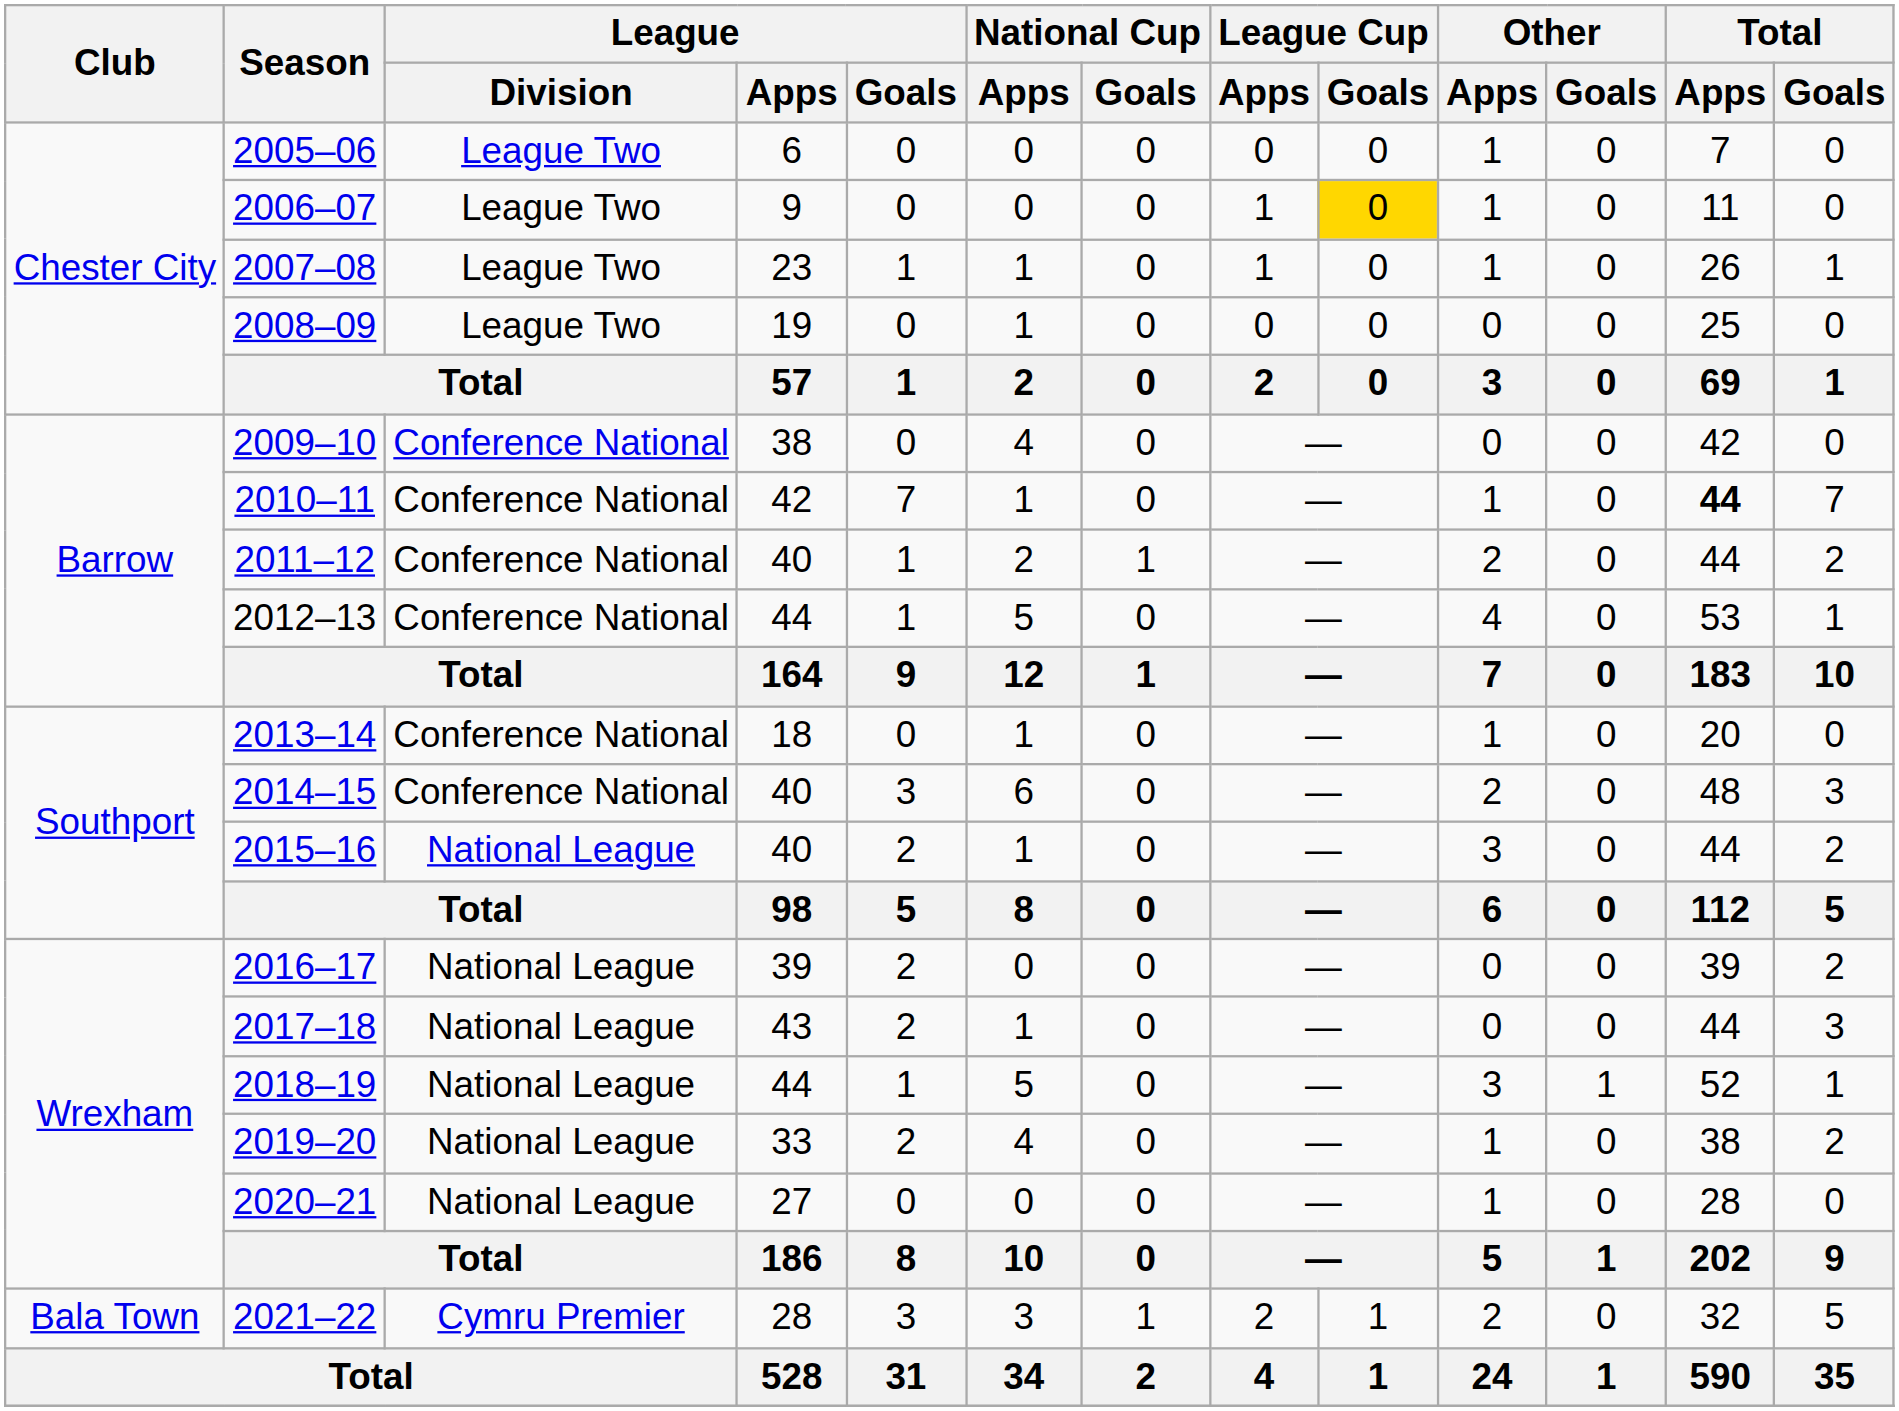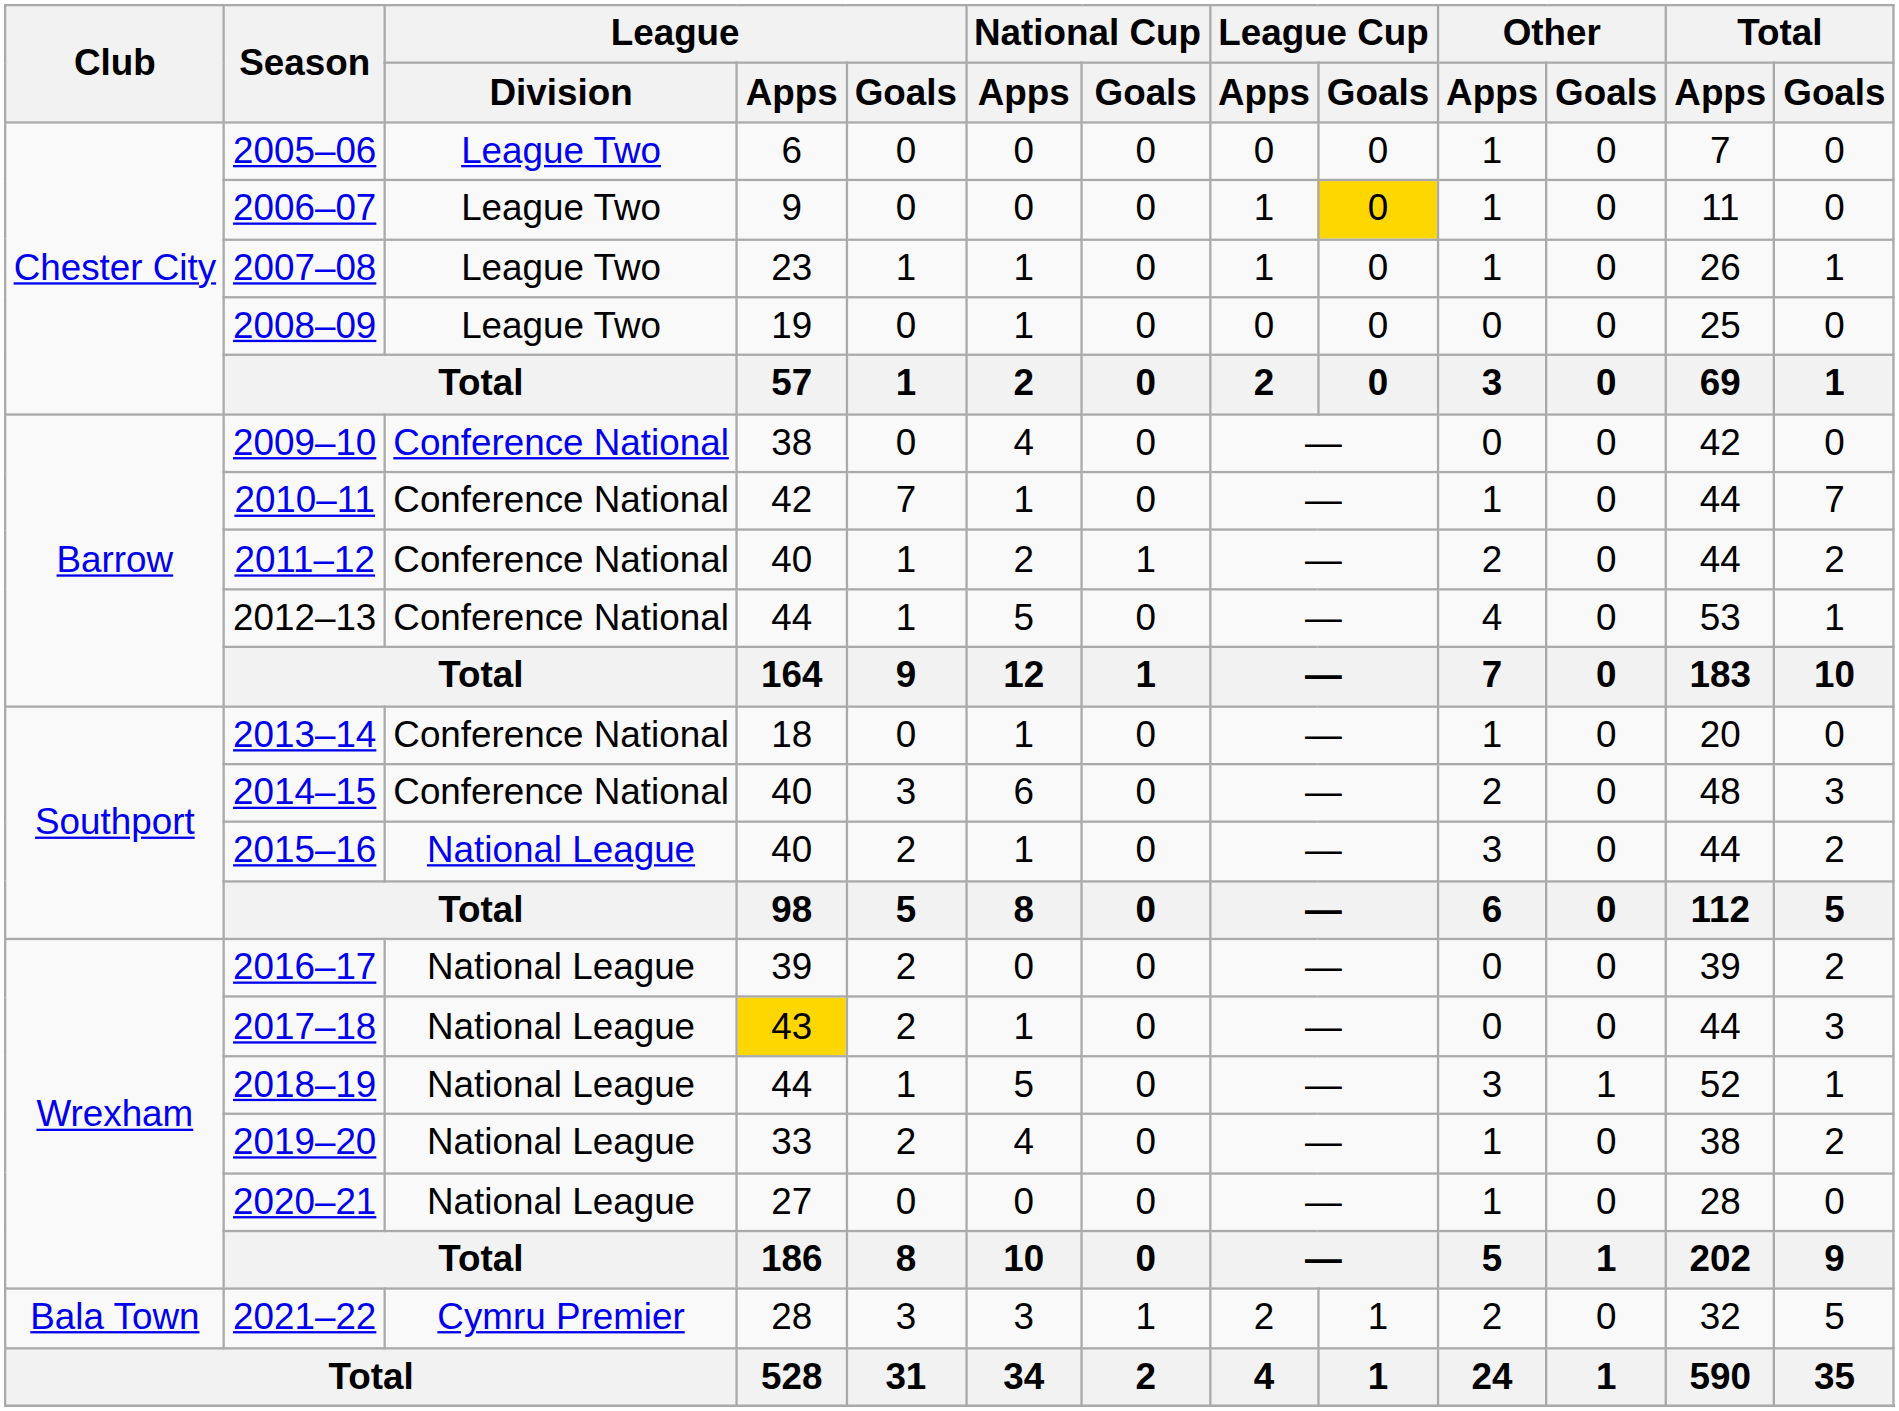(1720, 500) bold -> (1720, 500) normal
(792, 1025) no background -> (792, 1025) gold background
